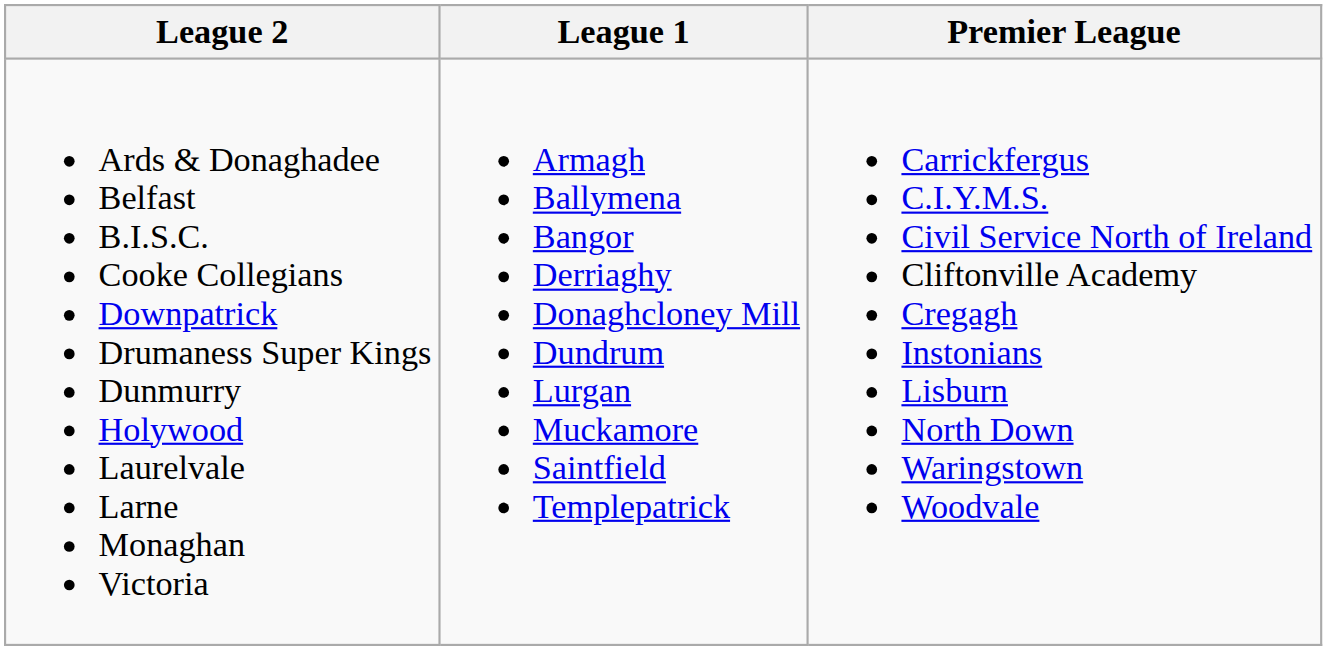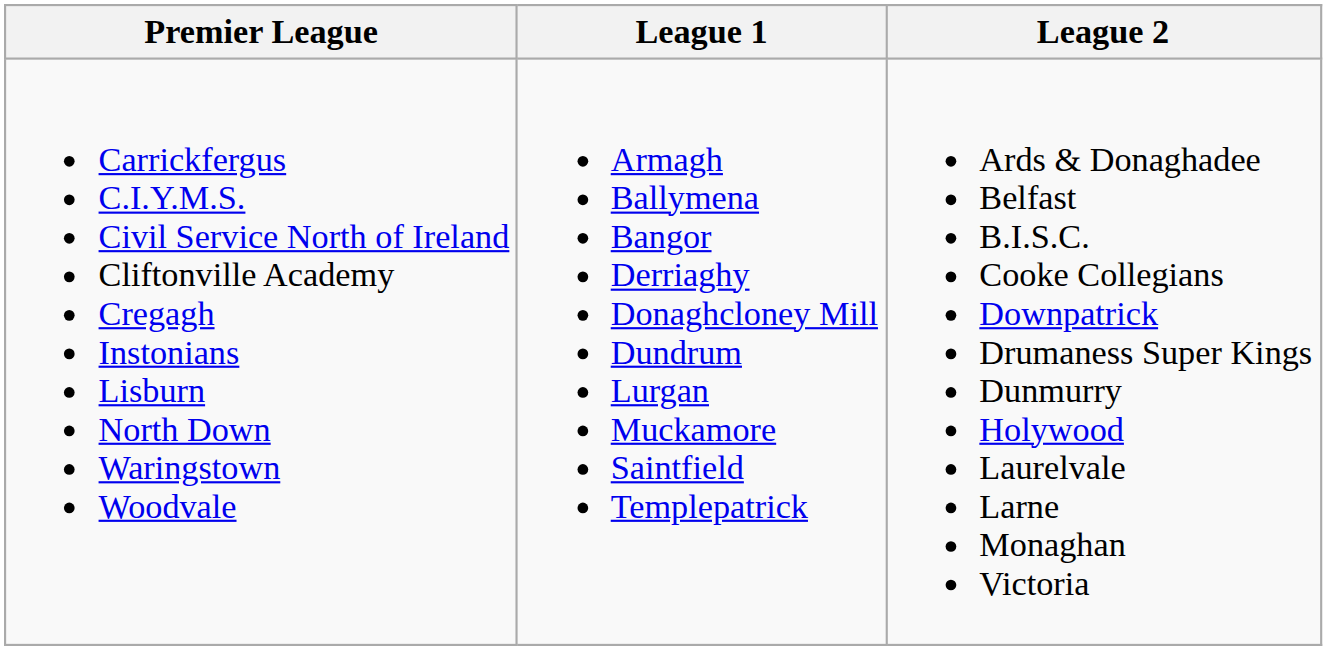columns swapped: (1064, 31) <-> (222, 31)
